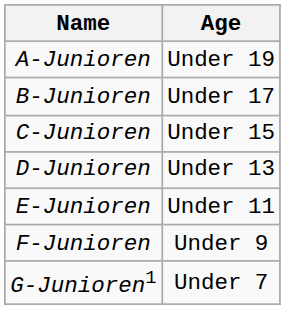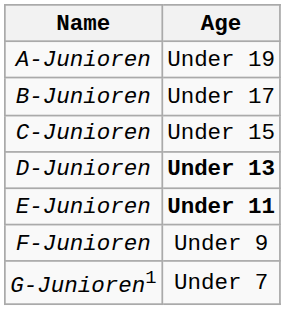(221, 170) normal -> (221, 170) bold
(221, 206) normal -> (221, 206) bold
